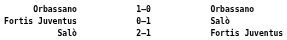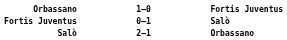(232, 9) Orbassano -> (247, 9) Fortis Juventus
(247, 33) Fortis Juventus -> (232, 33) Orbassano
